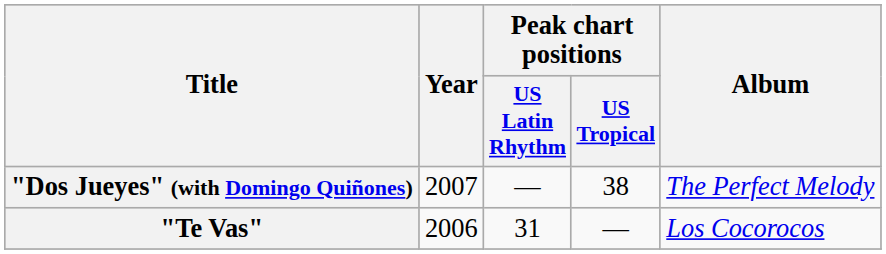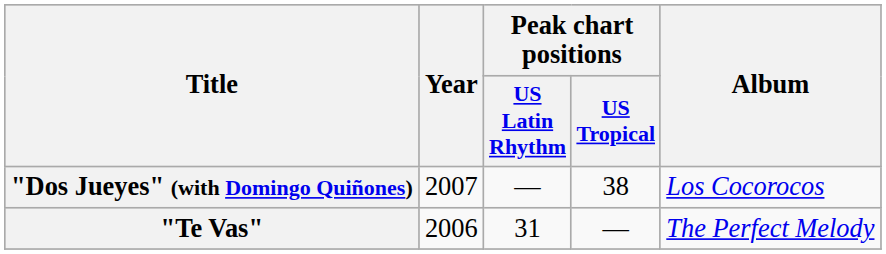(770, 186) The Perfect Melody -> (745, 186) Los Cocorocos
(745, 228) Los Cocorocos -> (770, 228) The Perfect Melody
